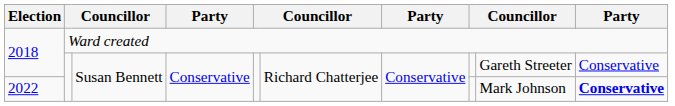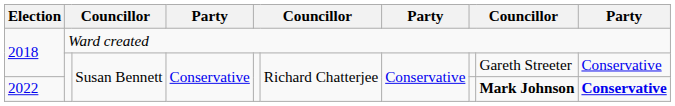(523, 88) normal -> (527, 88) bold
